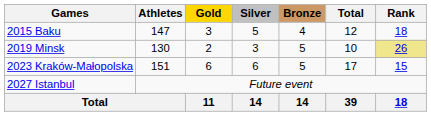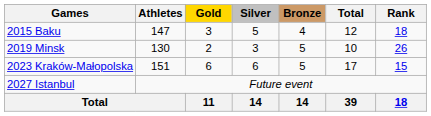(401, 49) khaki background -> (401, 49) no background
